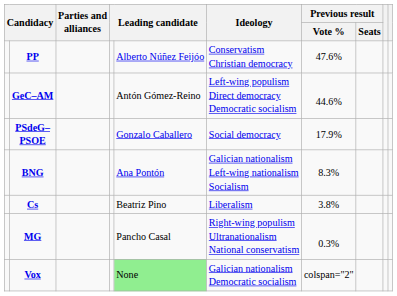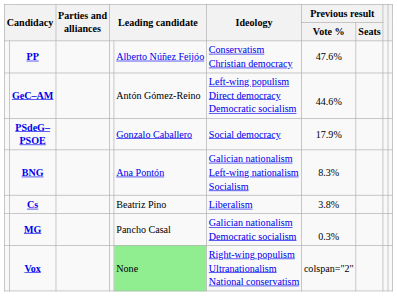(254, 236) Right-wing populism Ultranationalism National conservatism -> (253, 229) Galician nationalism Democratic socialism
(253, 275) Galician nationalism Democratic socialism -> (254, 268) Right-wing populism Ultranationalism National conservatism
